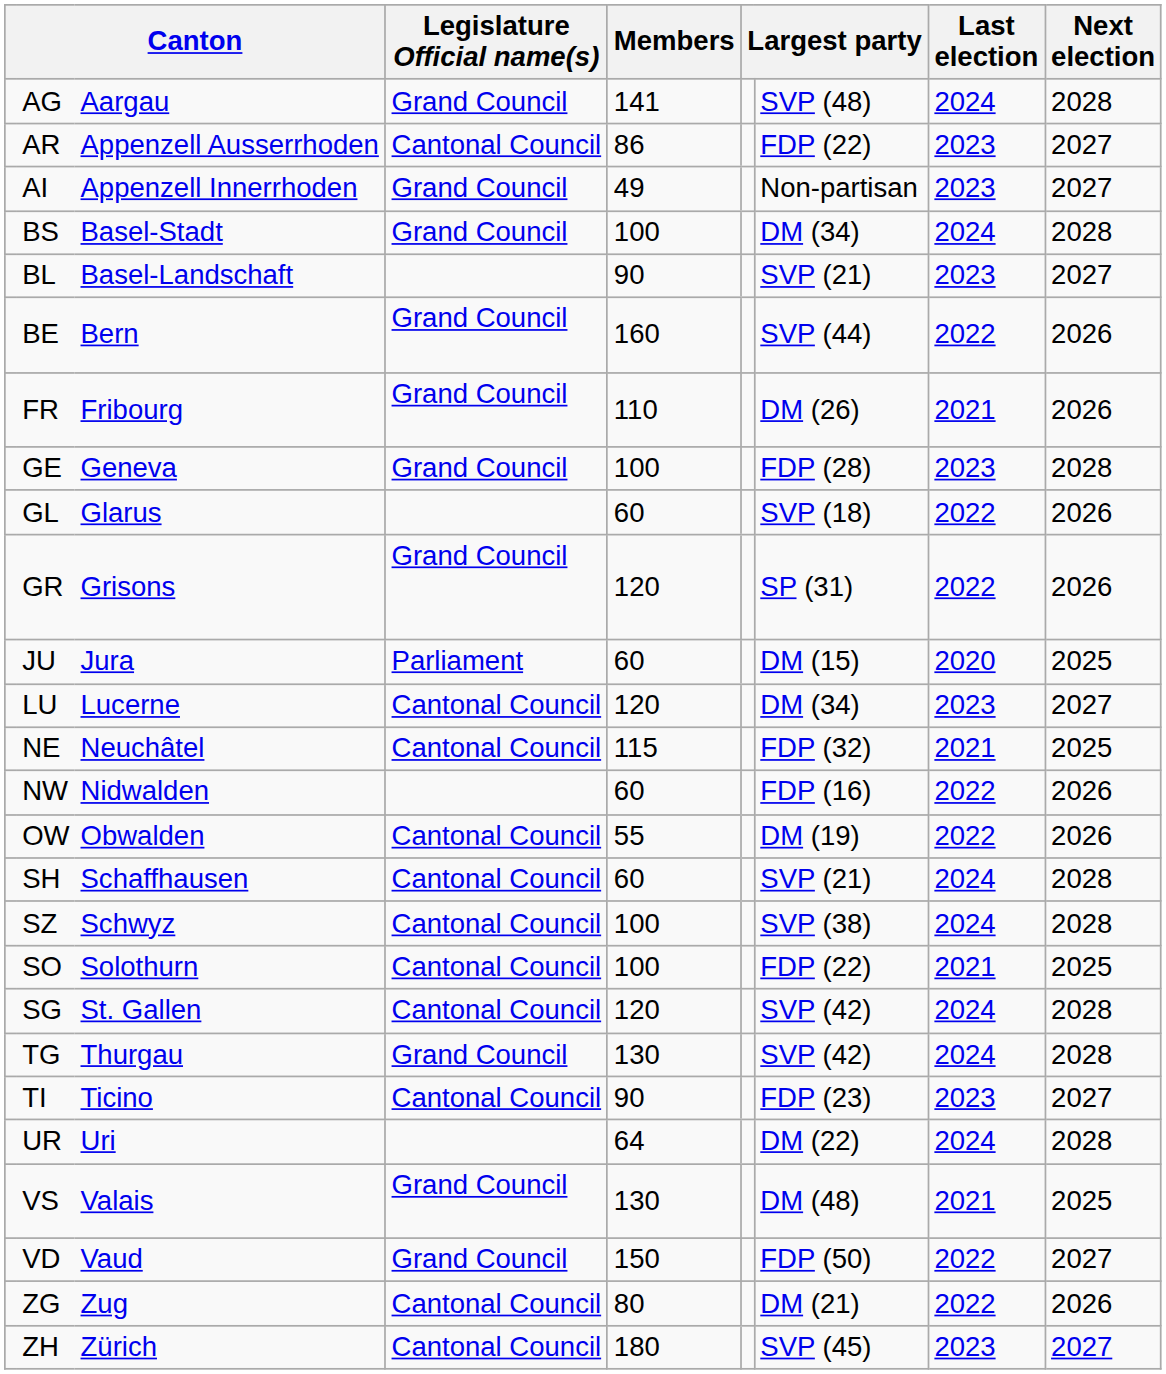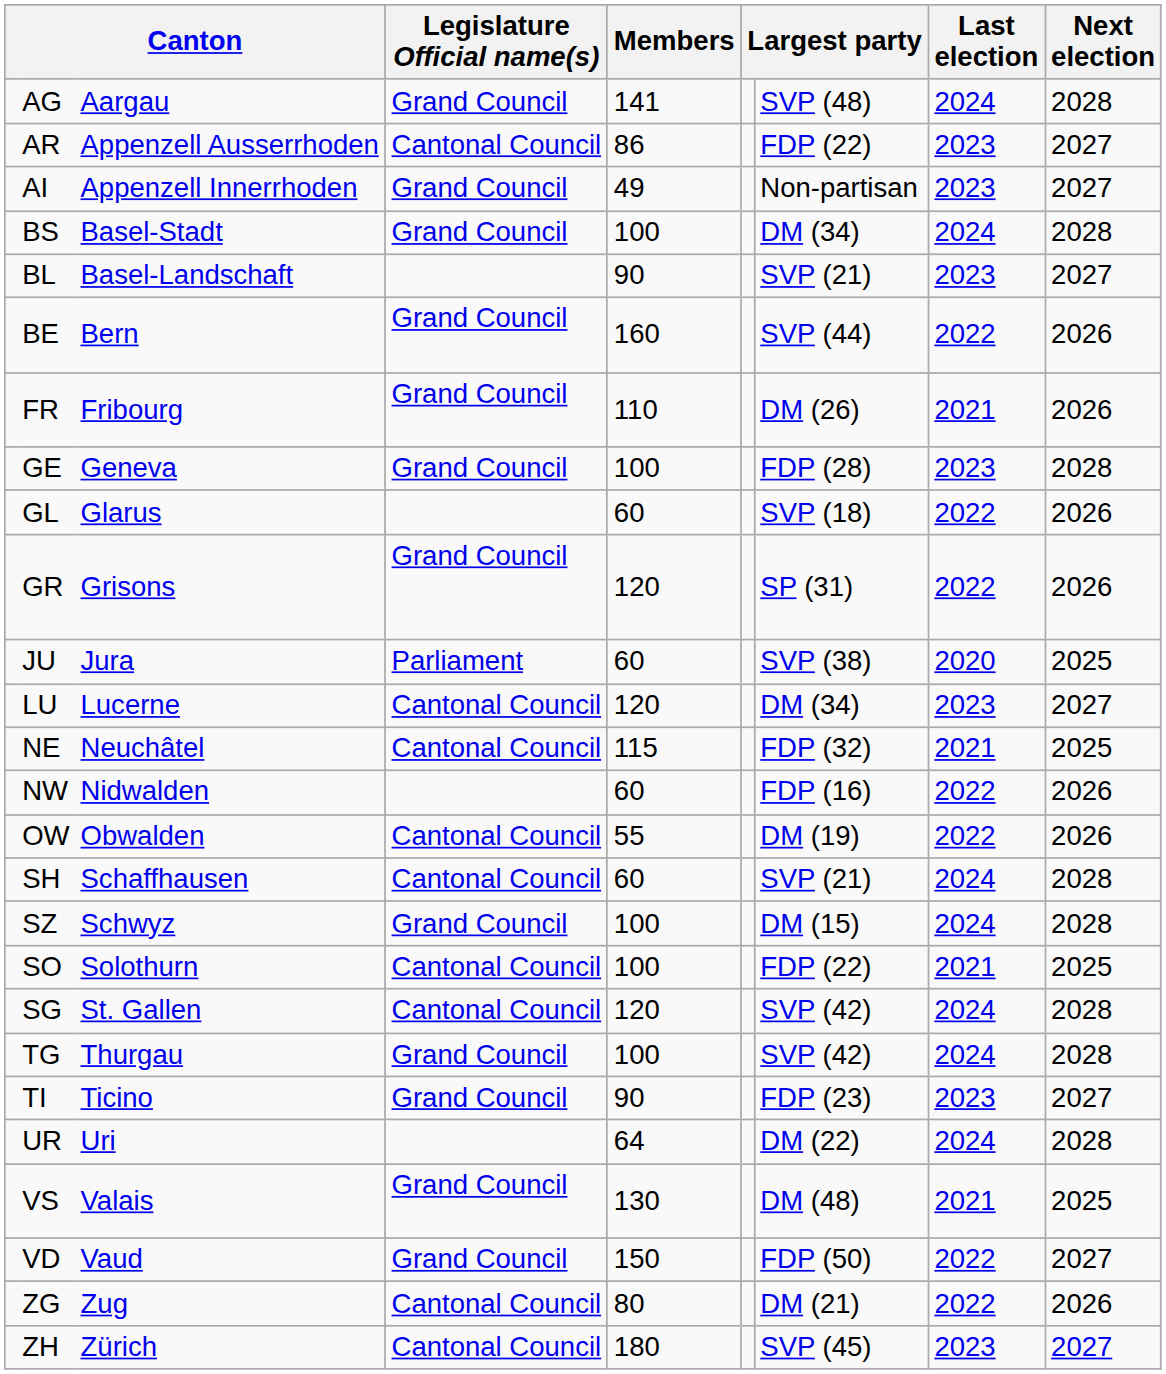(810, 661) DM (15) -> (816, 661) SVP (38)
(496, 923) Cantonal Council -> (479, 923) Grand Council
(816, 923) SVP (38) -> (810, 923) DM (15)
(637, 1054) 130 -> (637, 1054) 100
(496, 1097) Cantonal Council -> (479, 1097) Grand Council
